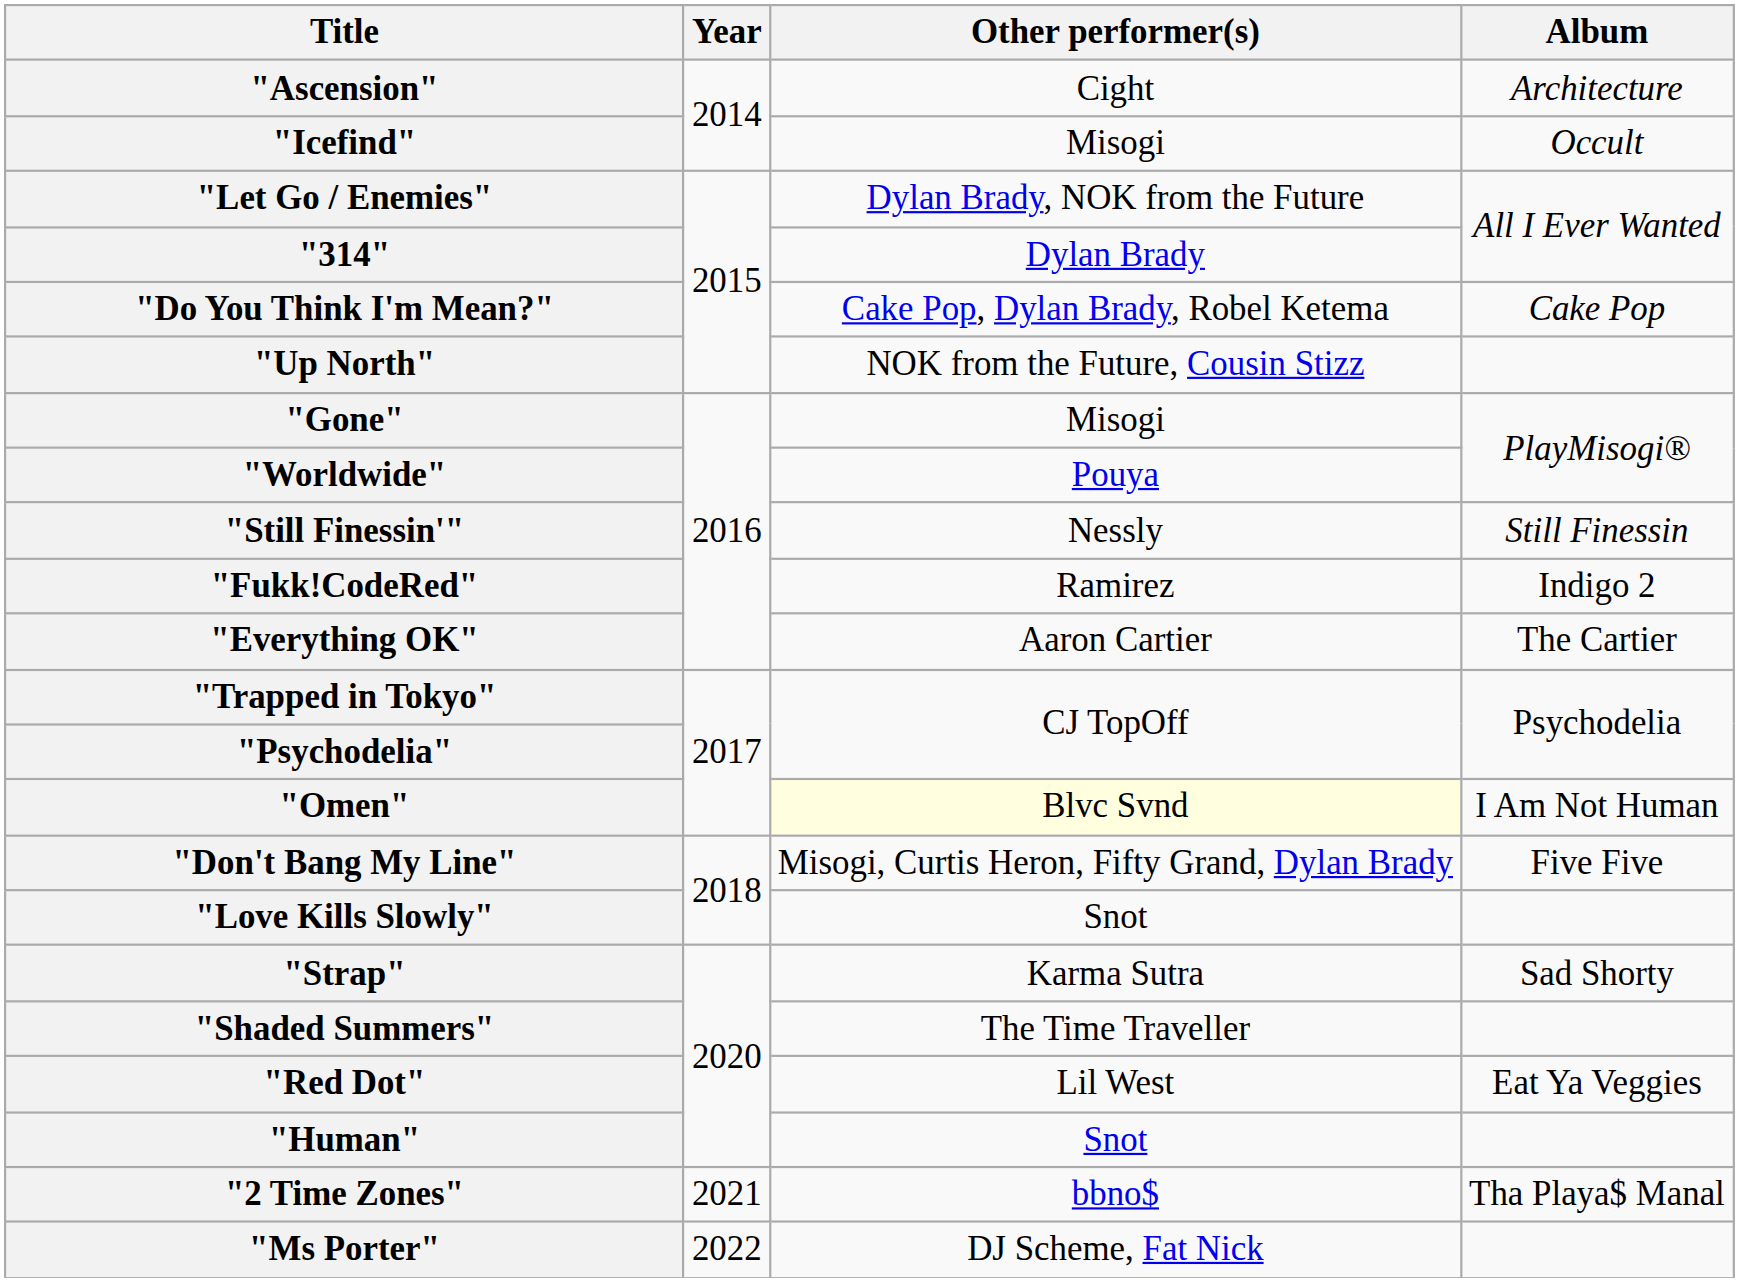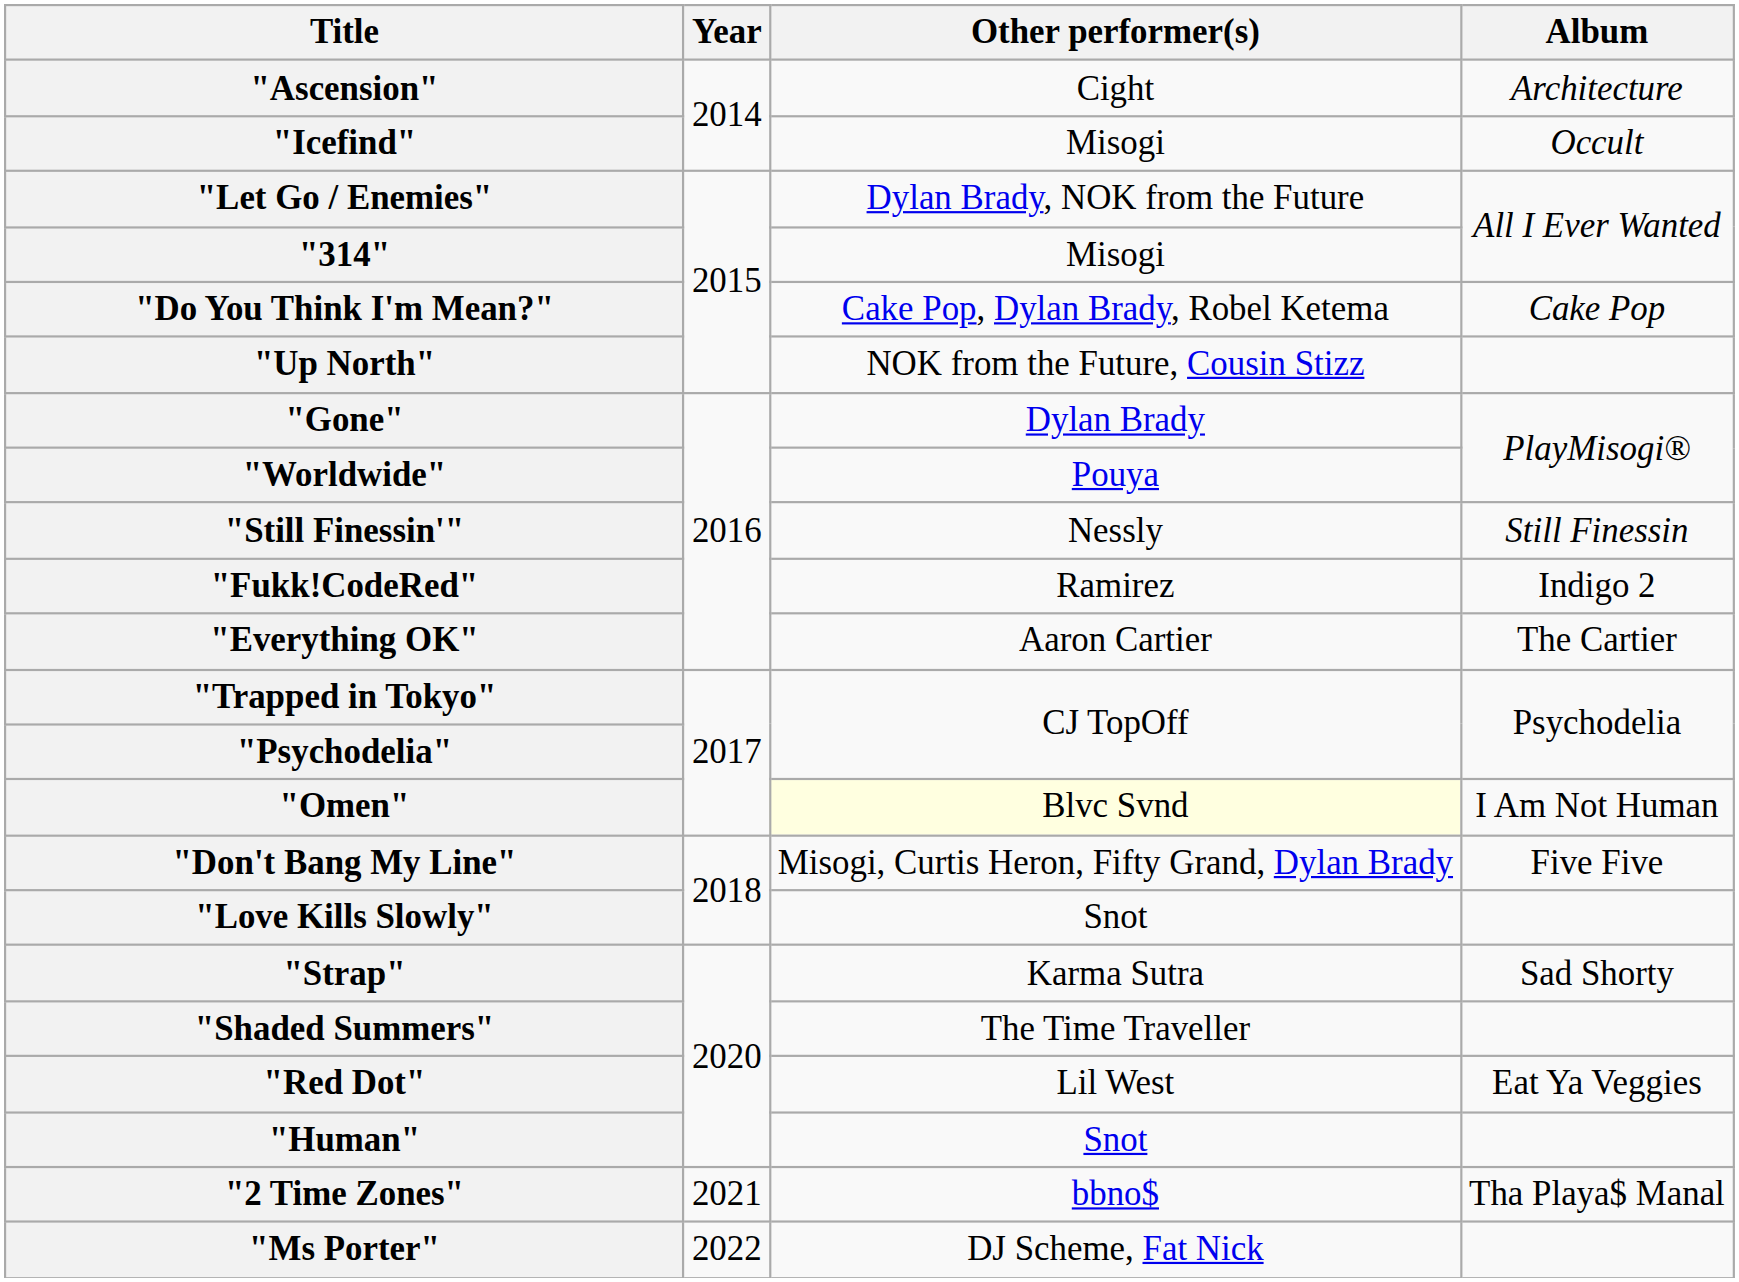(1115, 253) Dylan Brady -> (1115, 253) Misogi
(1115, 419) Misogi -> (1115, 419) Dylan Brady
